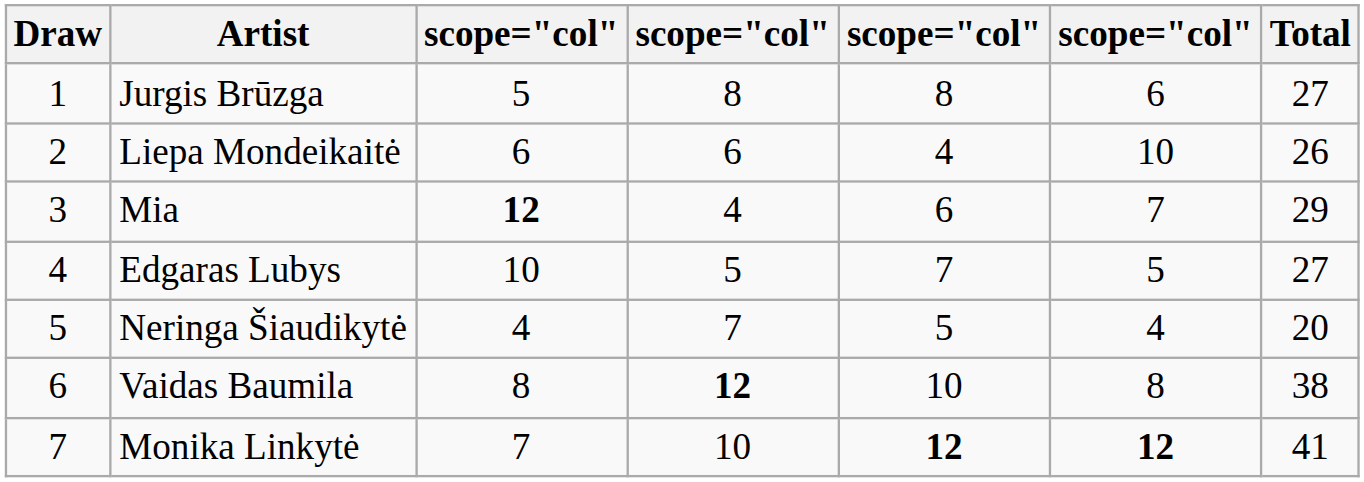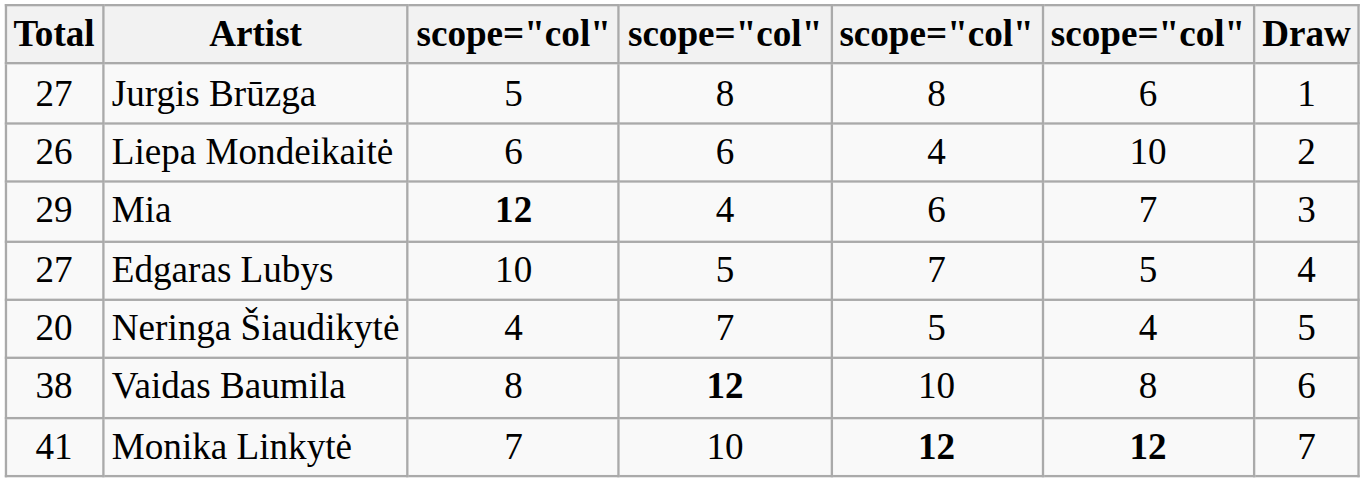columns swapped: (58, 33) <-> (1310, 33)
